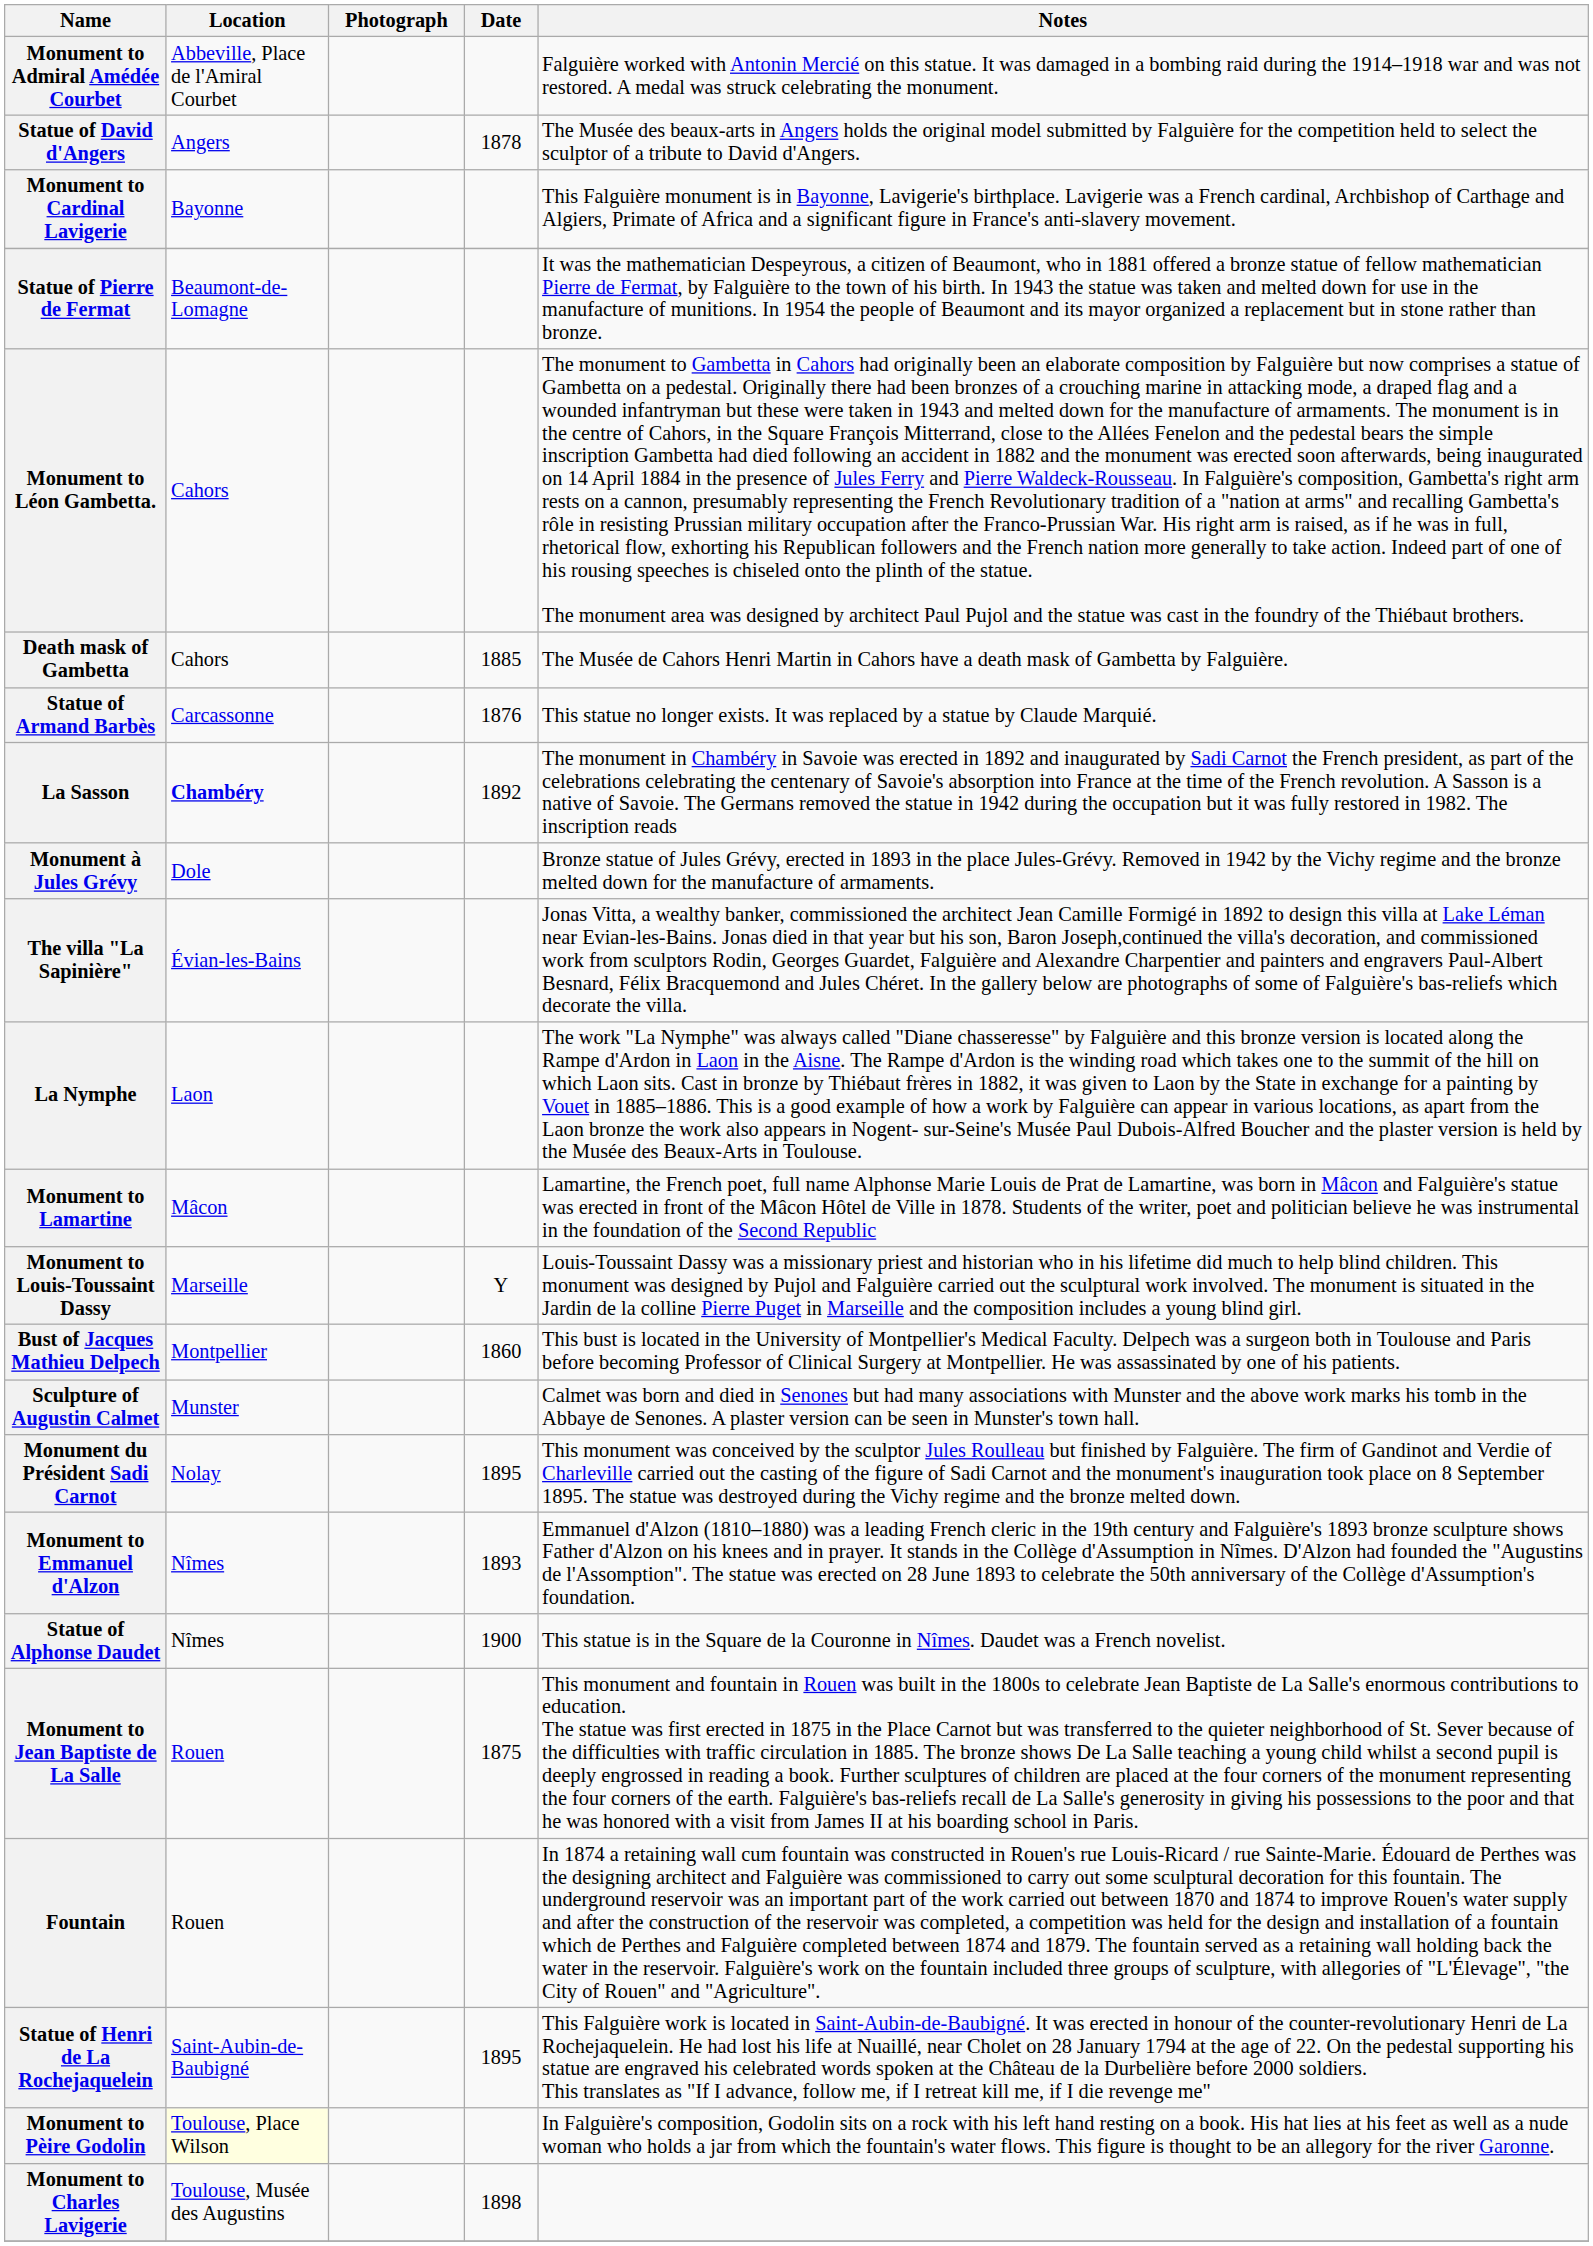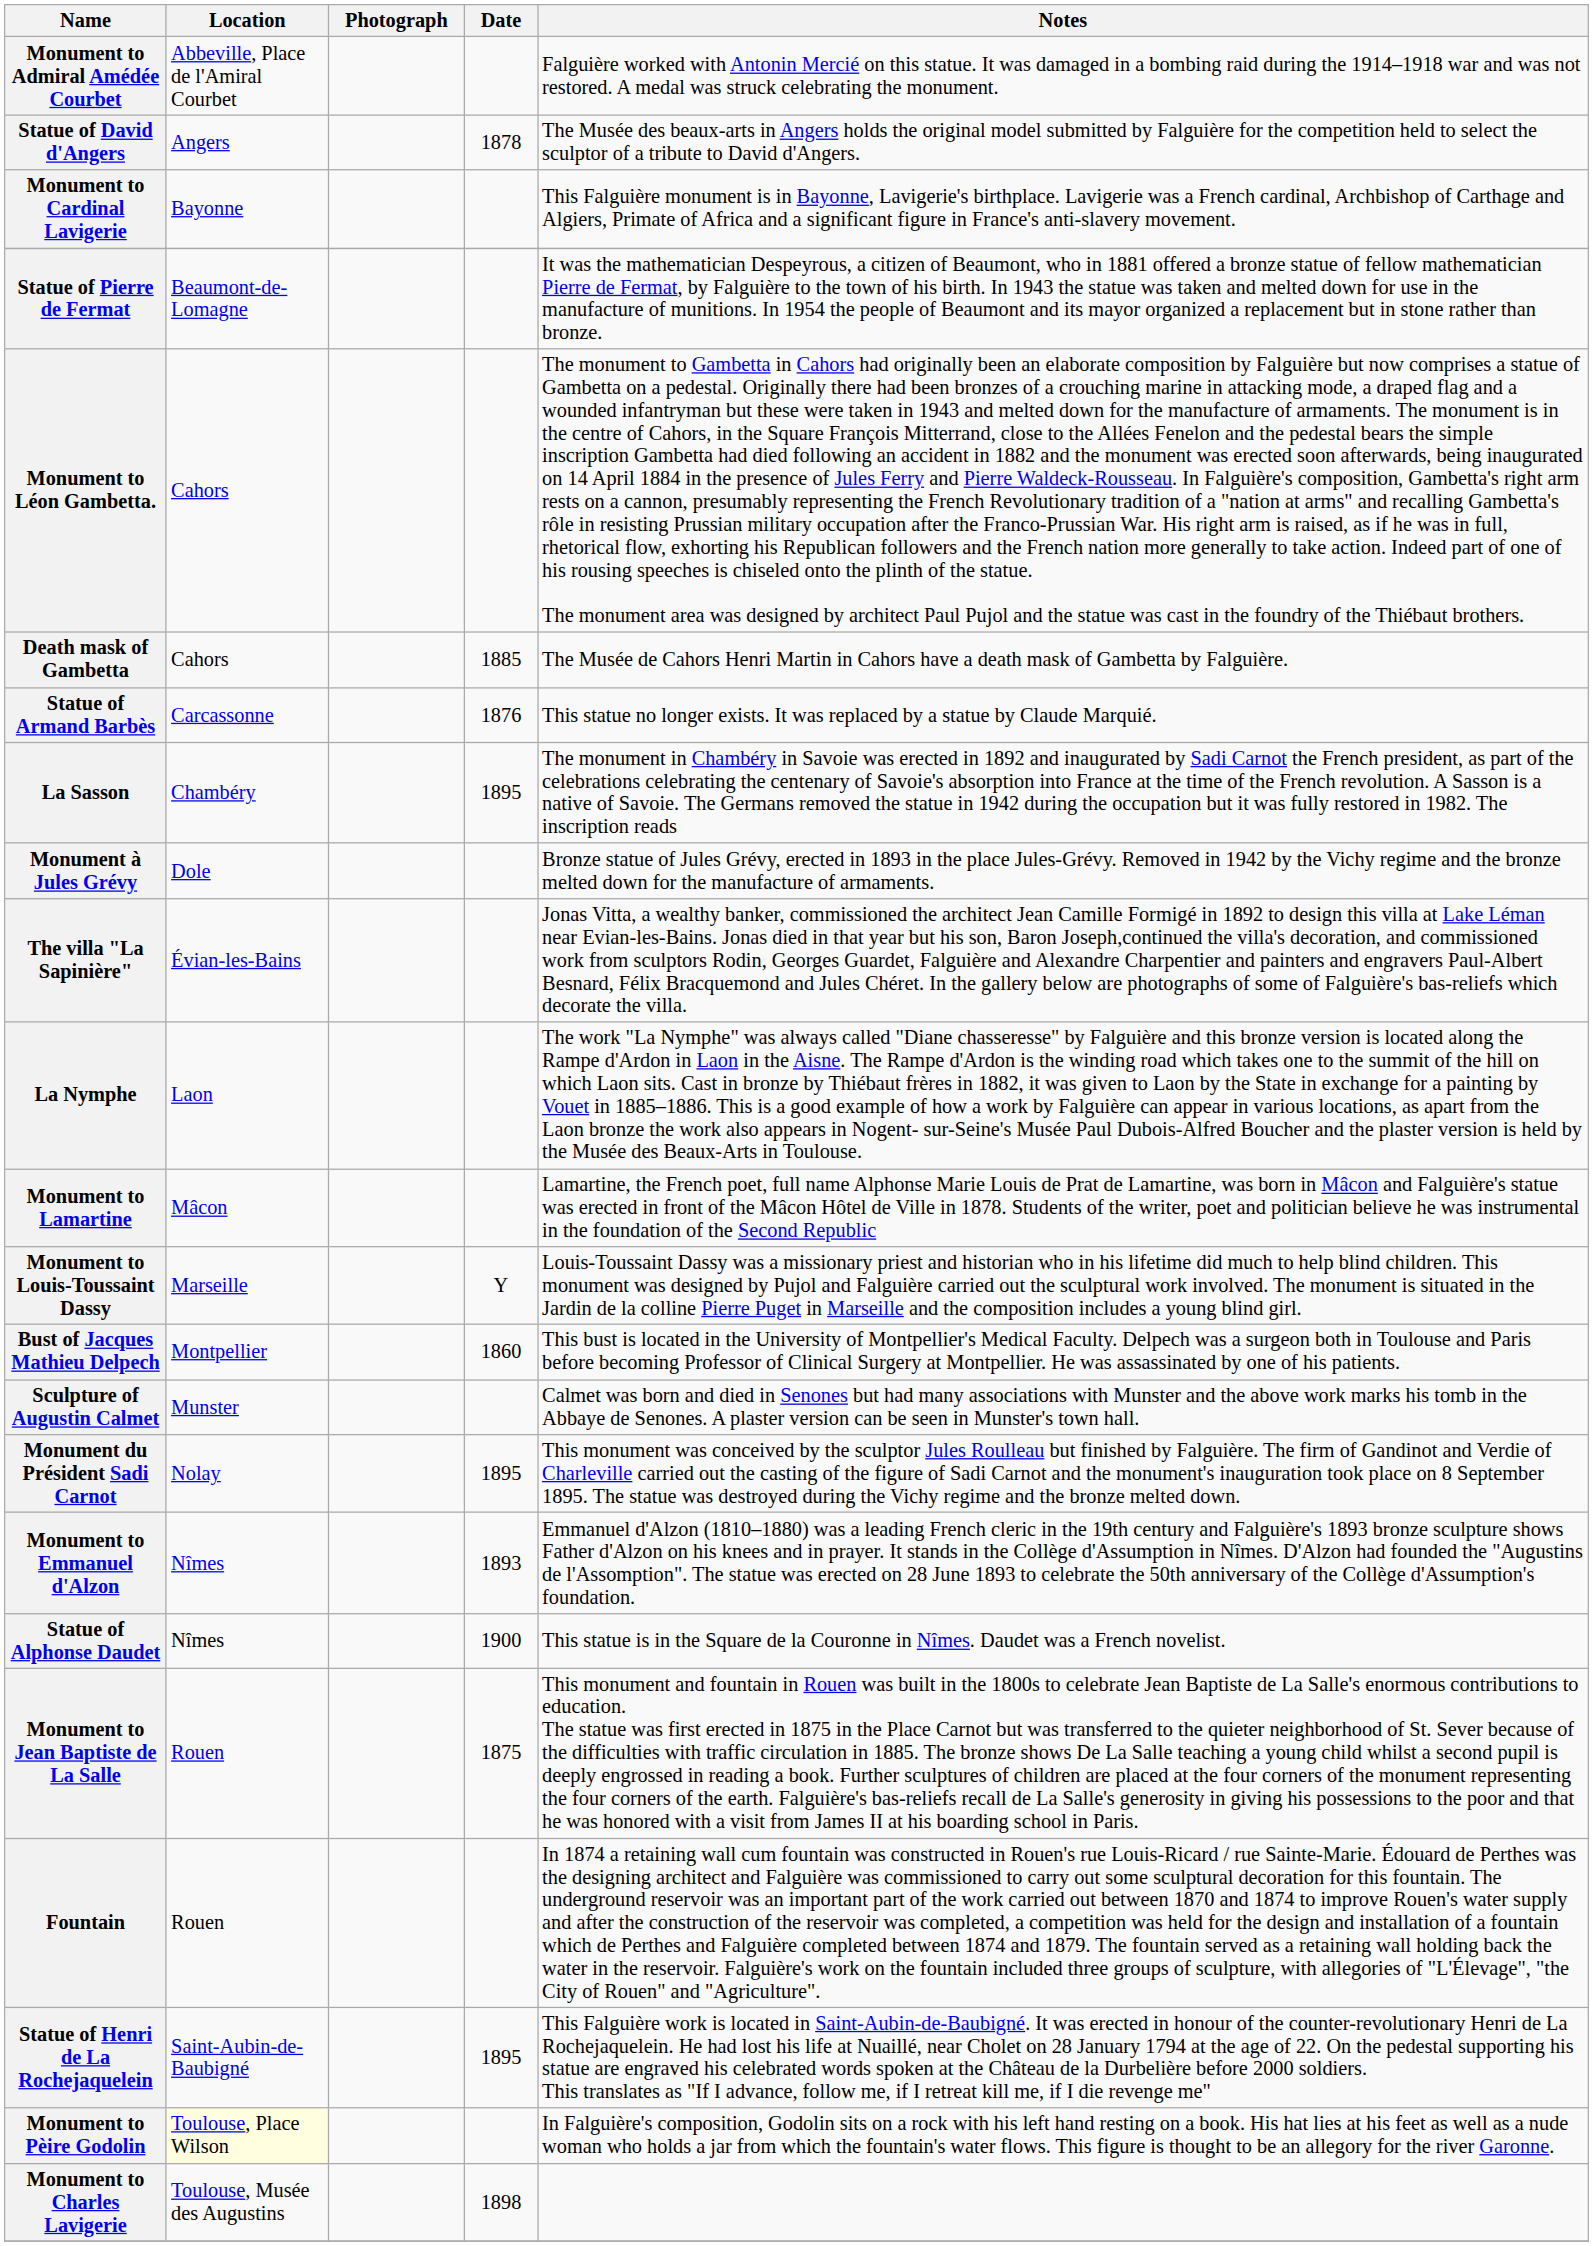(217, 792) bold -> (213, 792) normal
(501, 792) 1892 -> (501, 792) 1895
